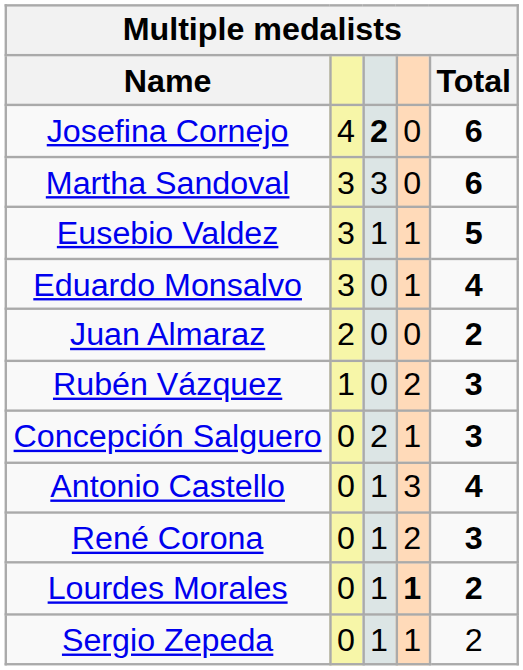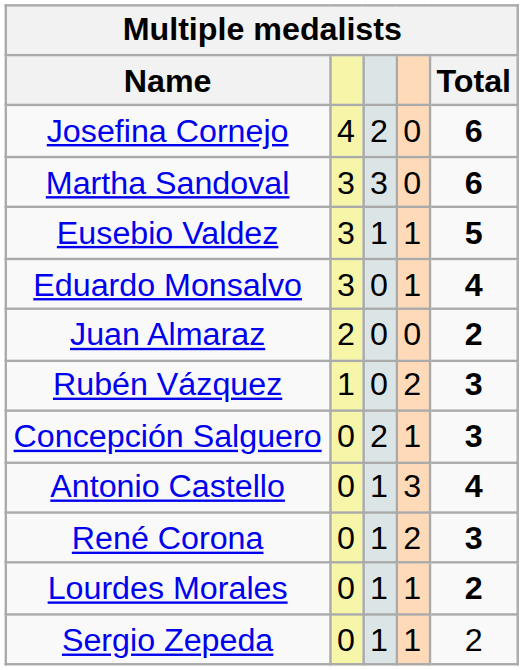(379, 131) bold -> (379, 131) normal
(412, 589) bold -> (412, 589) normal
